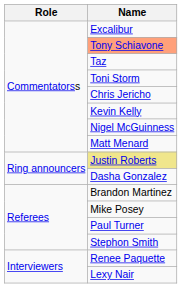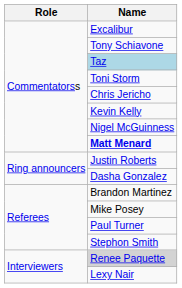(127, 45) lightsalmon background -> (127, 45) no background
(98, 62) no background -> (98, 62) lightblue background
(119, 144) normal -> (121, 144) bold
(123, 160) khaki background -> (123, 160) no background
(128, 258) no background -> (128, 258) lightgrey background
